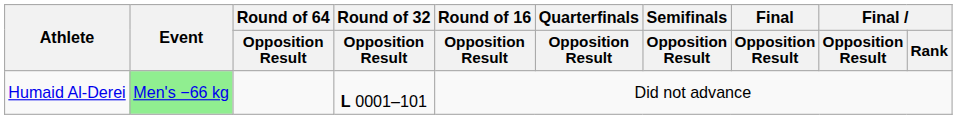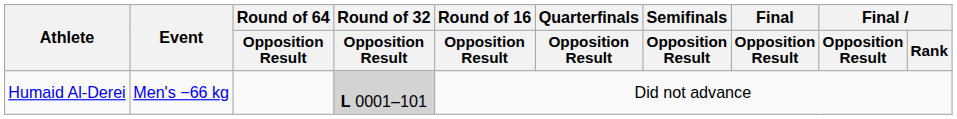(181, 93) lightgreen background -> (181, 93) no background
(384, 102) no background -> (384, 102) lightgrey background
